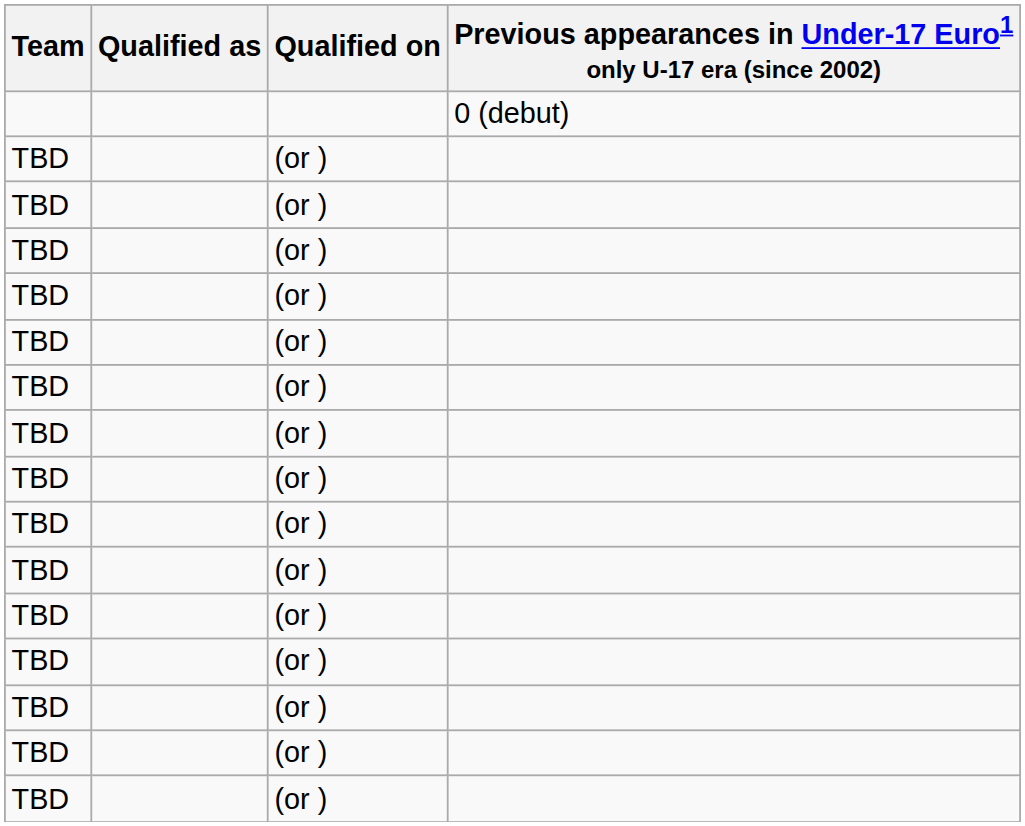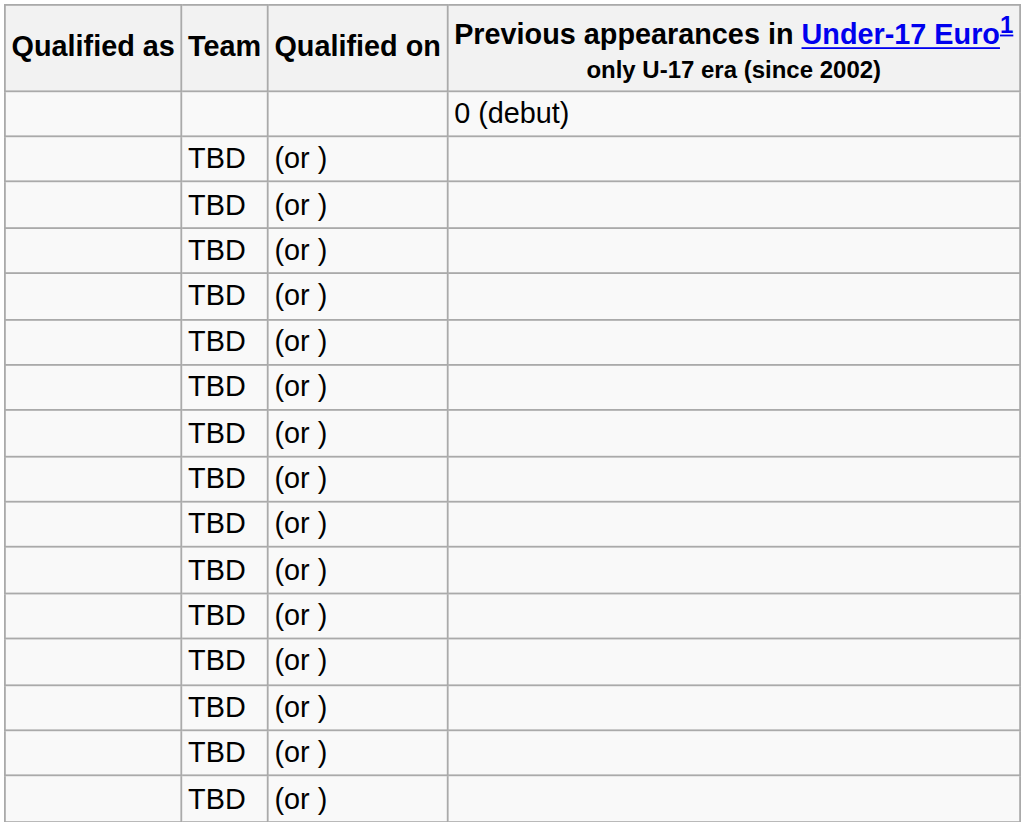columns swapped: (48, 47) <-> (180, 47)
